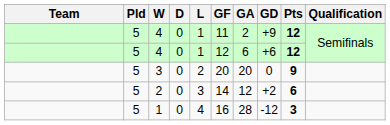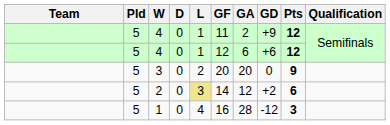(201, 91) no background -> (201, 91) khaki background
